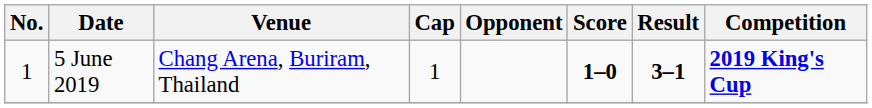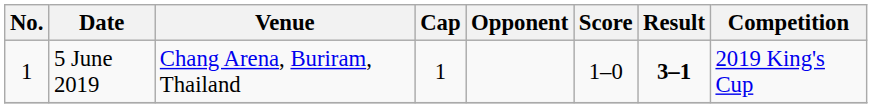(600, 71) bold -> (606, 71) normal
(767, 71) bold -> (770, 71) normal
